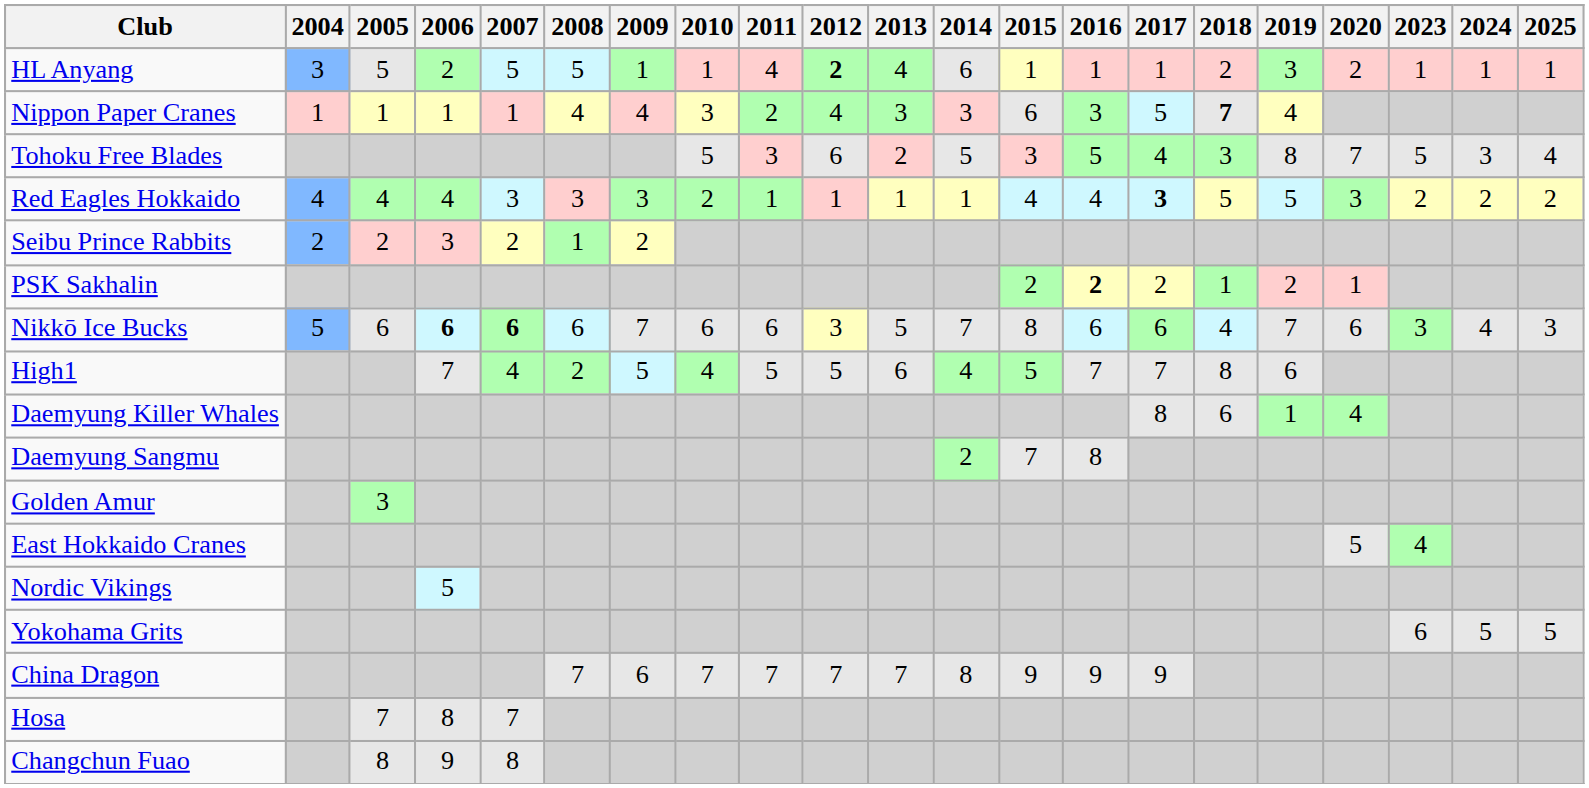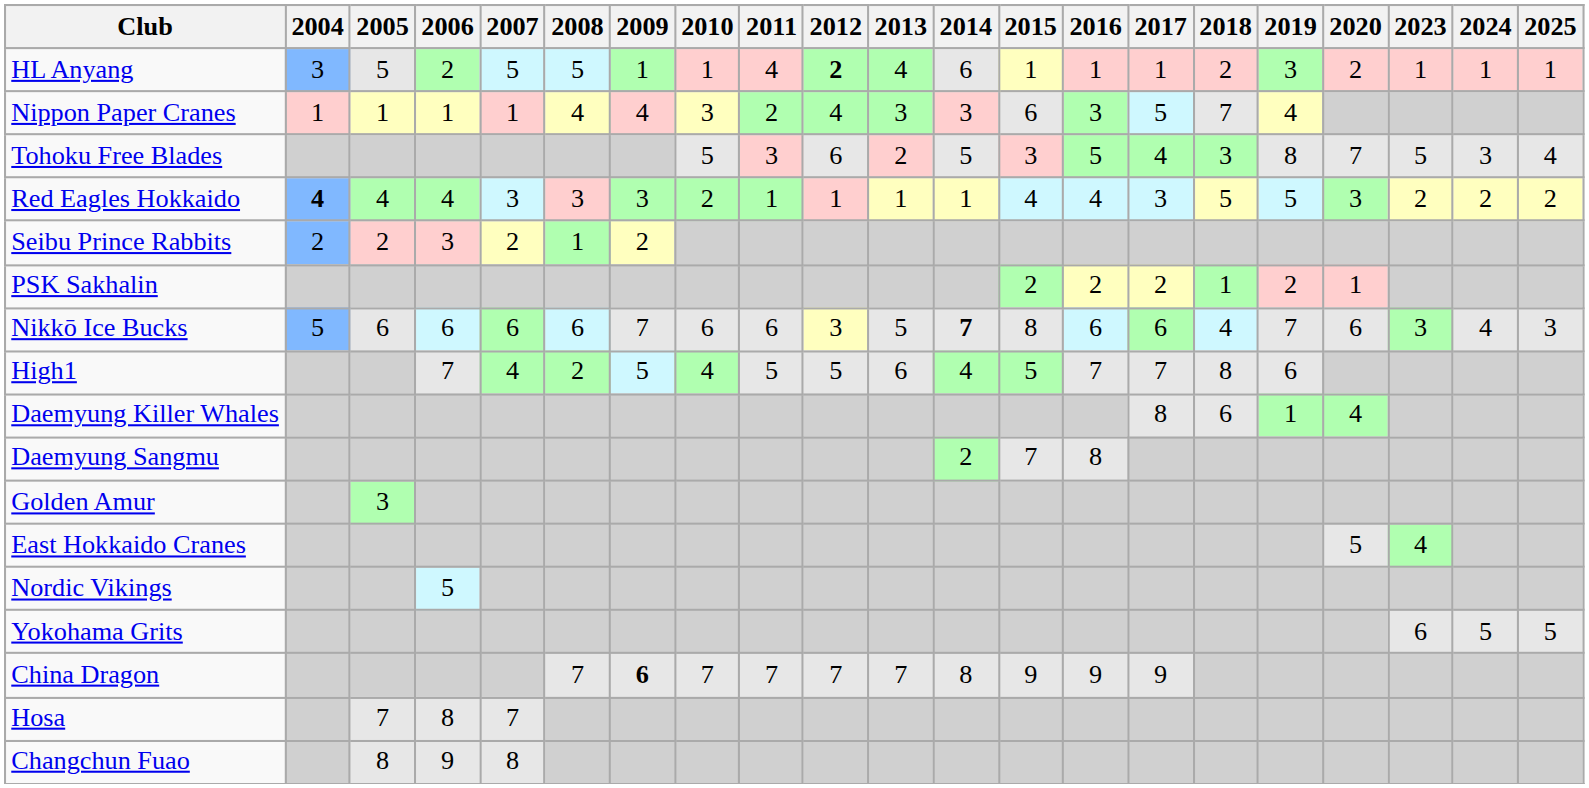(1226, 112) bold -> (1226, 112) normal
(318, 198) normal -> (318, 198) bold
(1161, 198) bold -> (1161, 198) normal
(1096, 285) bold -> (1096, 285) normal
(448, 328) bold -> (448, 328) normal
(512, 328) bold -> (512, 328) normal
(966, 328) normal -> (966, 328) bold
(642, 674) normal -> (642, 674) bold
